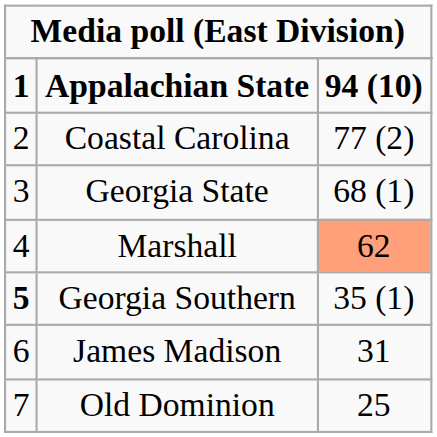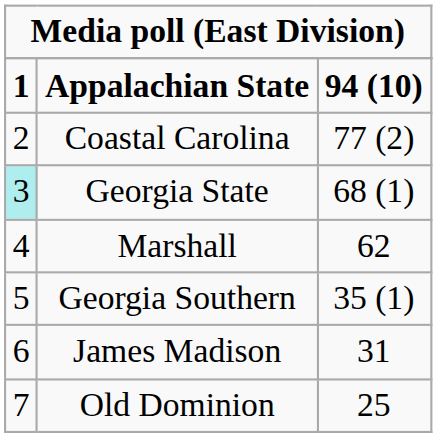(21, 191) no background -> (21, 191) paleturquoise background
(374, 244) lightsalmon background -> (374, 244) no background
(21, 298) bold -> (21, 298) normal
